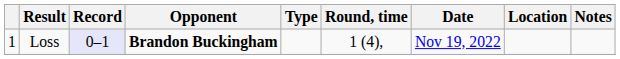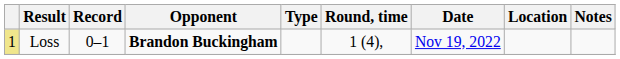(12, 41) no background -> (12, 41) khaki background
(97, 41) lavender background -> (97, 41) no background
